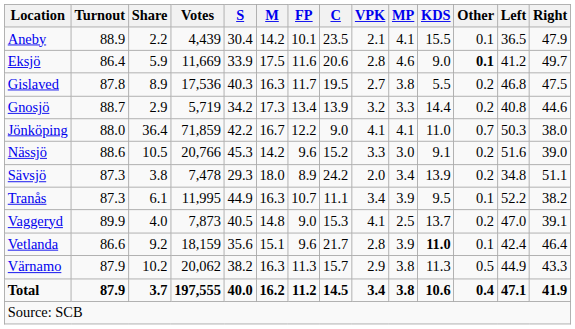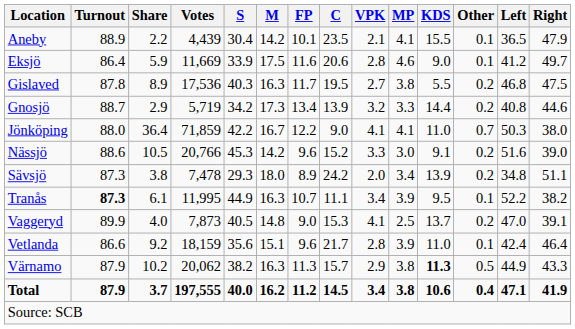(485, 61) bold -> (485, 61) normal
(113, 198) normal -> (113, 198) bold
(438, 244) bold -> (438, 244) normal
(438, 267) normal -> (438, 267) bold
